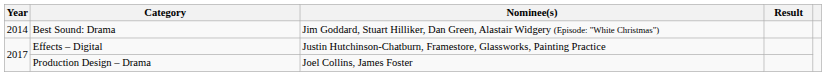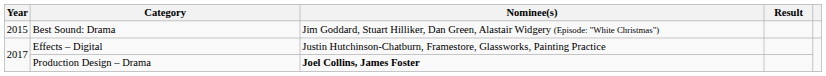(17, 29) 2014 -> (17, 29) 2015
(357, 63) normal -> (361, 63) bold
